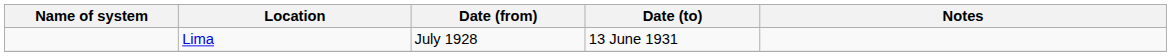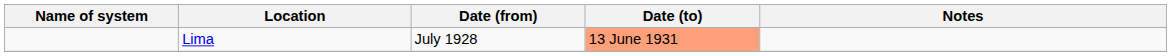(633, 39) no background -> (633, 39) lightsalmon background
